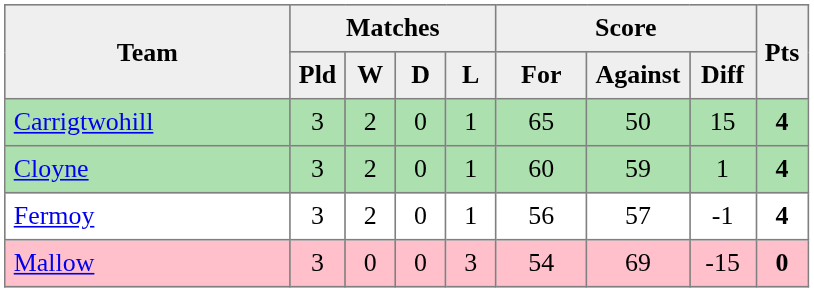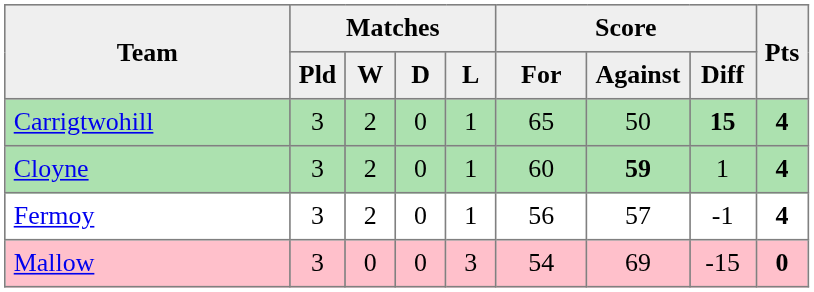(723, 121) normal -> (723, 121) bold
(638, 168) normal -> (638, 168) bold
